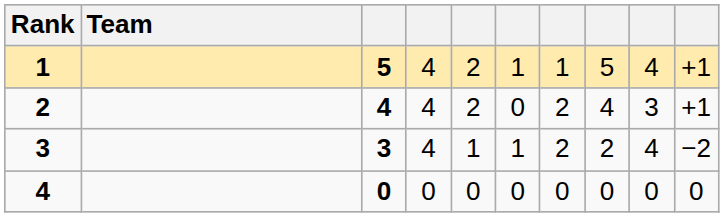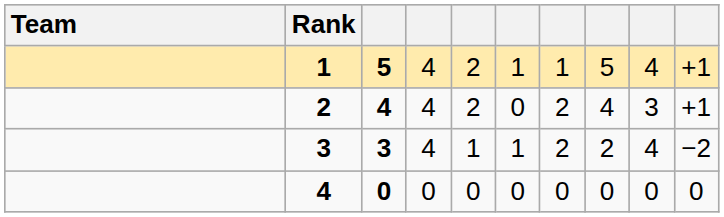columns swapped: (43, 25) <-> (120, 25)
